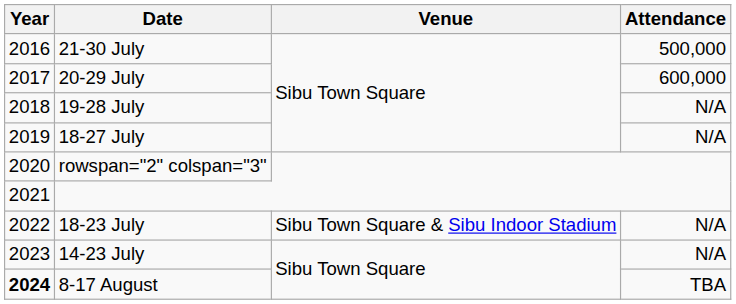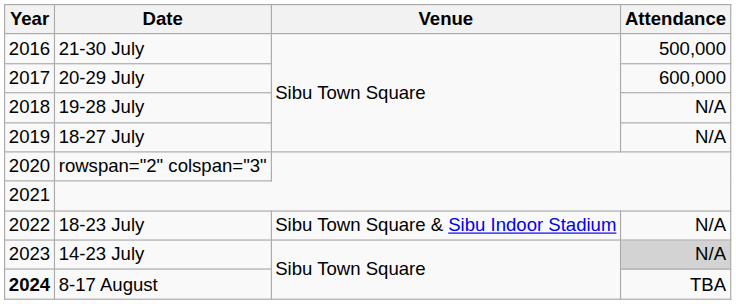(711, 254) no background -> (711, 254) lightgrey background
